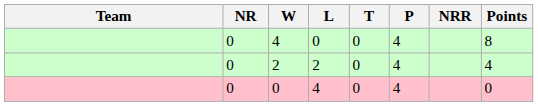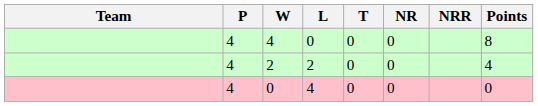columns swapped: (409, 16) <-> (246, 16)
